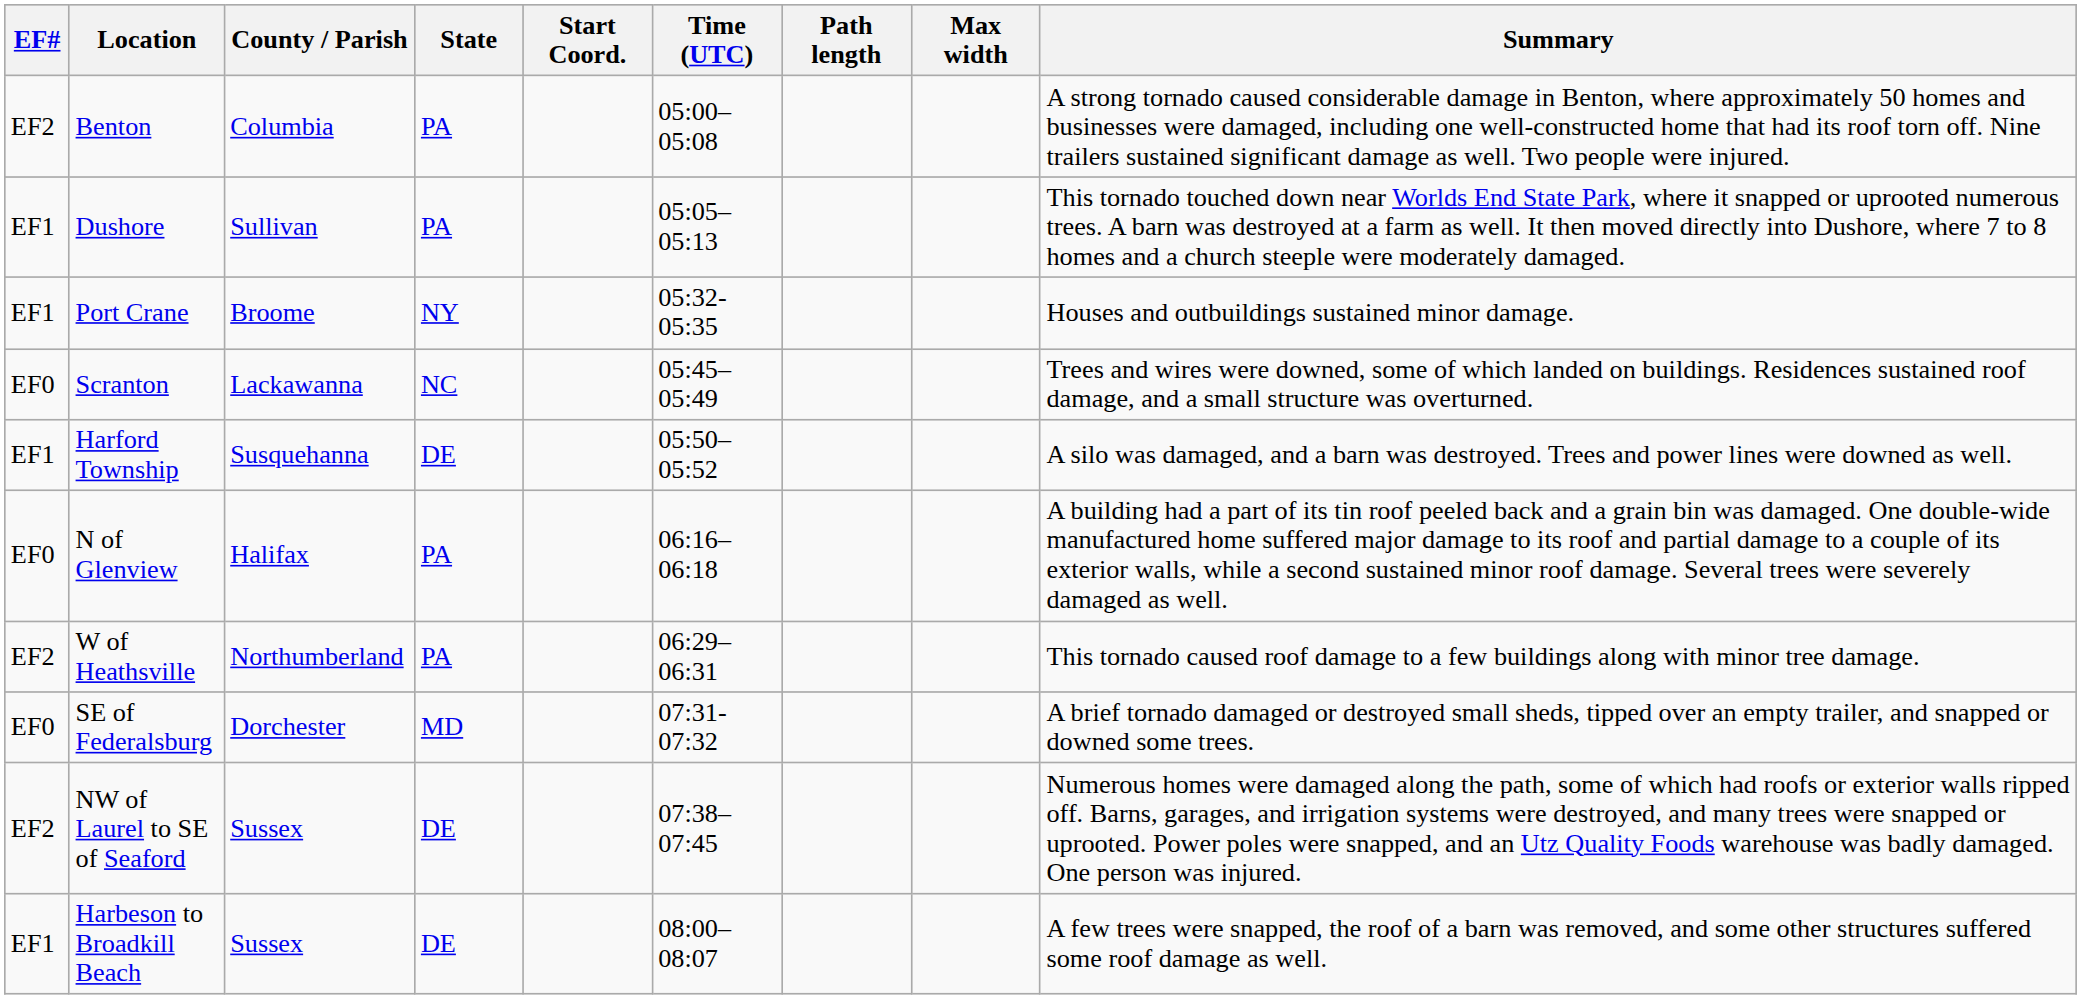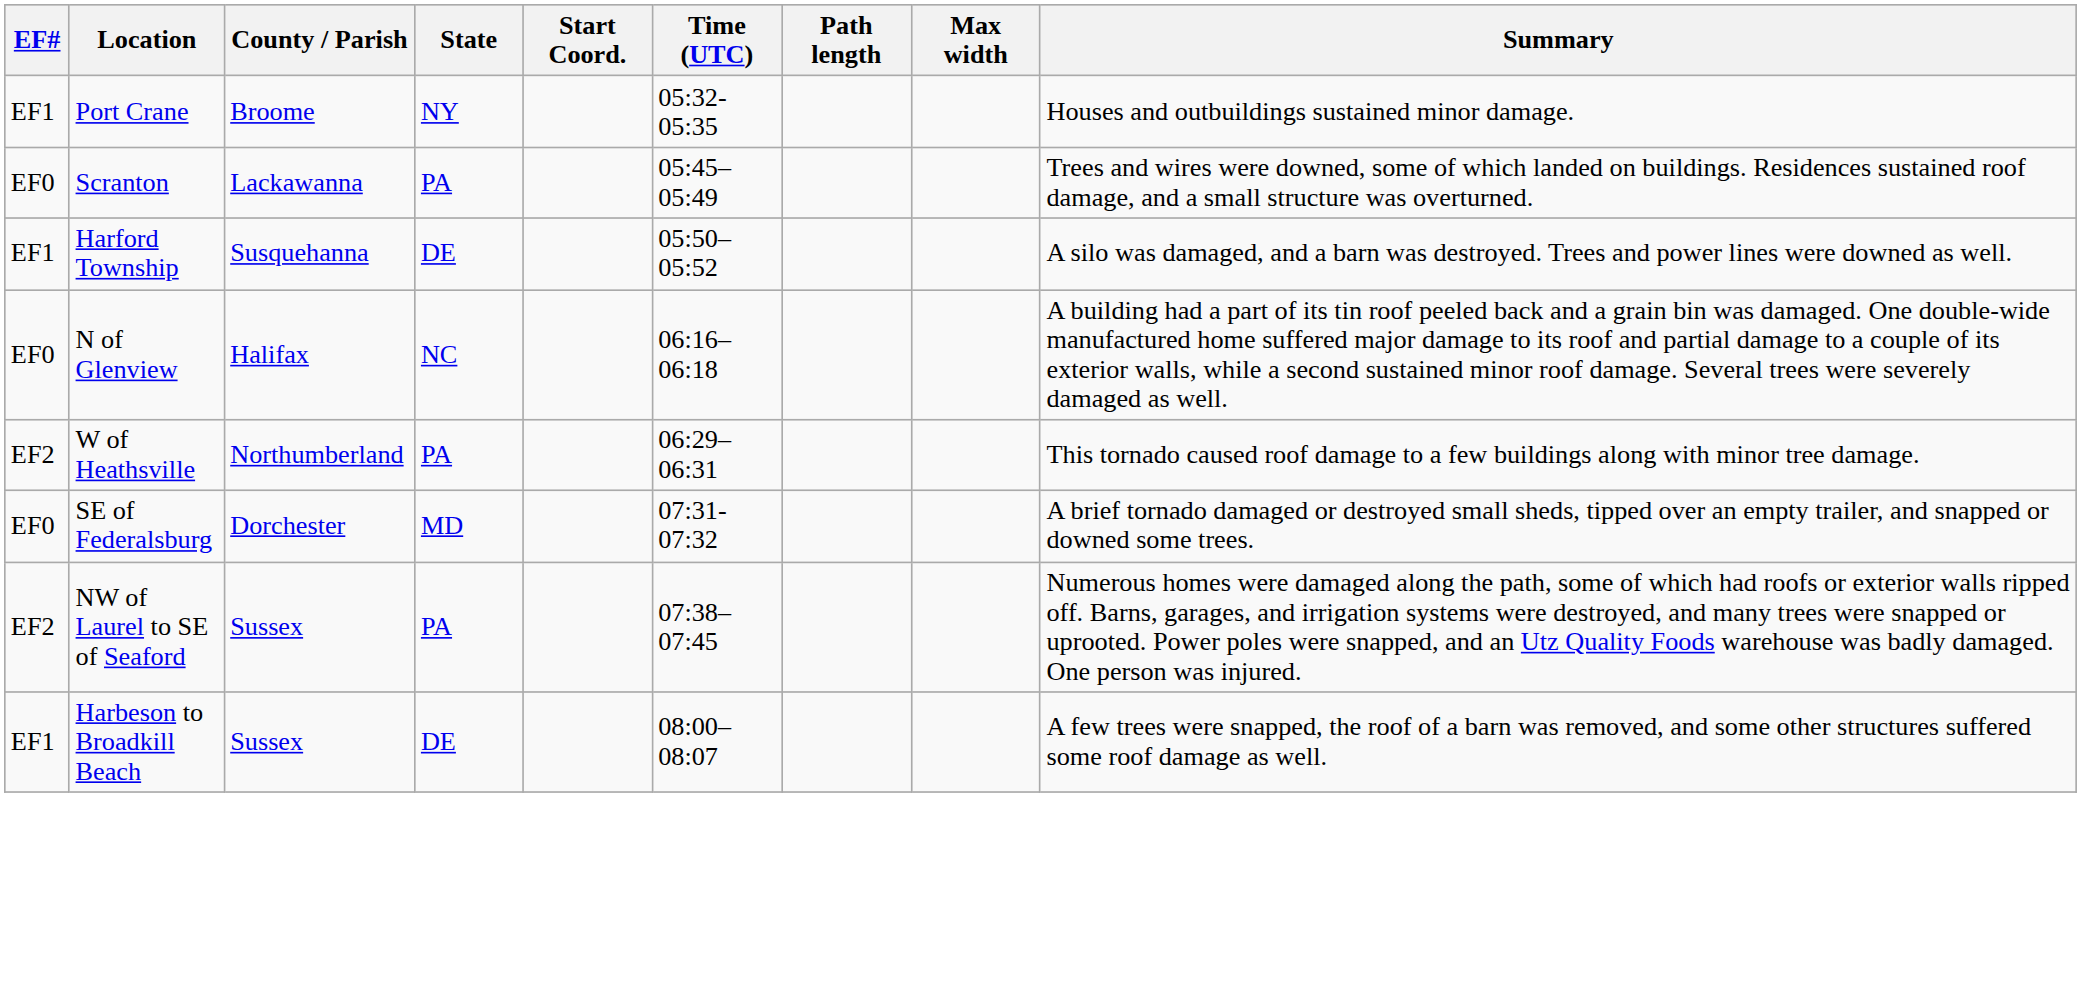- row: (113, 125)
- row: (120, 226)
(439, 383) NC -> (436, 182) PA
(436, 555) PA -> (439, 354) NC
(438, 827) DE -> (436, 626) PA
